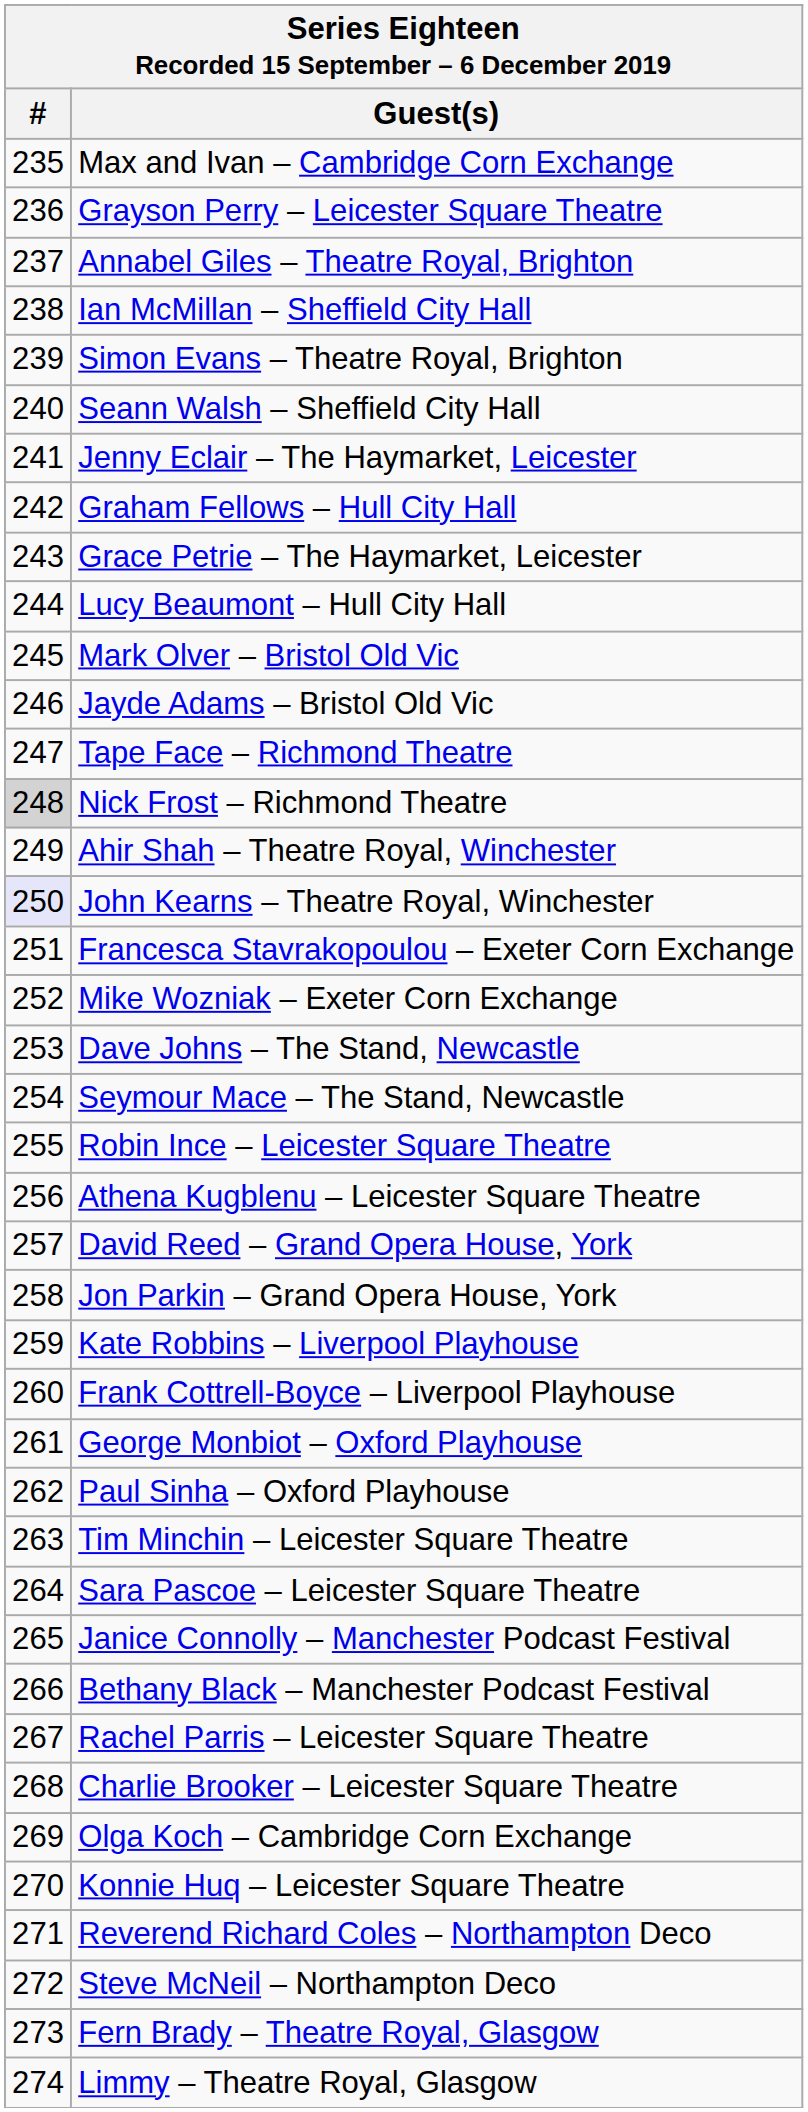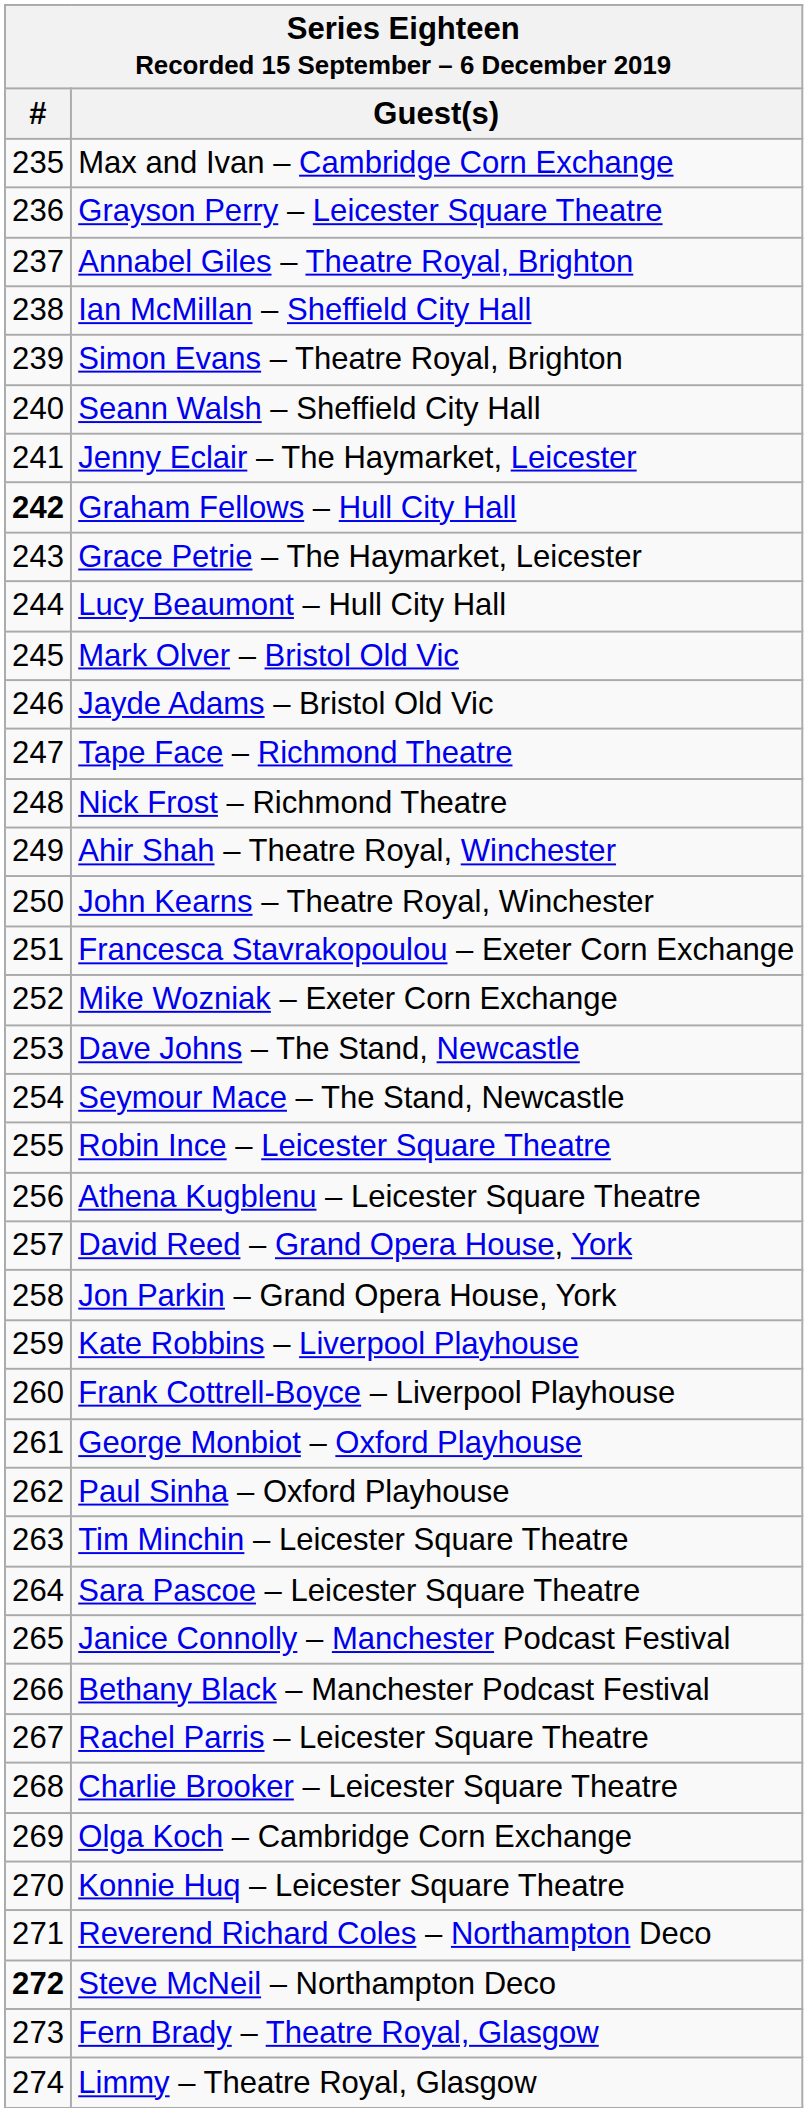(38, 507) normal -> (38, 507) bold
(38, 802) lightgrey background -> (38, 802) no background
(38, 900) lavender background -> (38, 900) no background
(38, 1983) normal -> (38, 1983) bold
